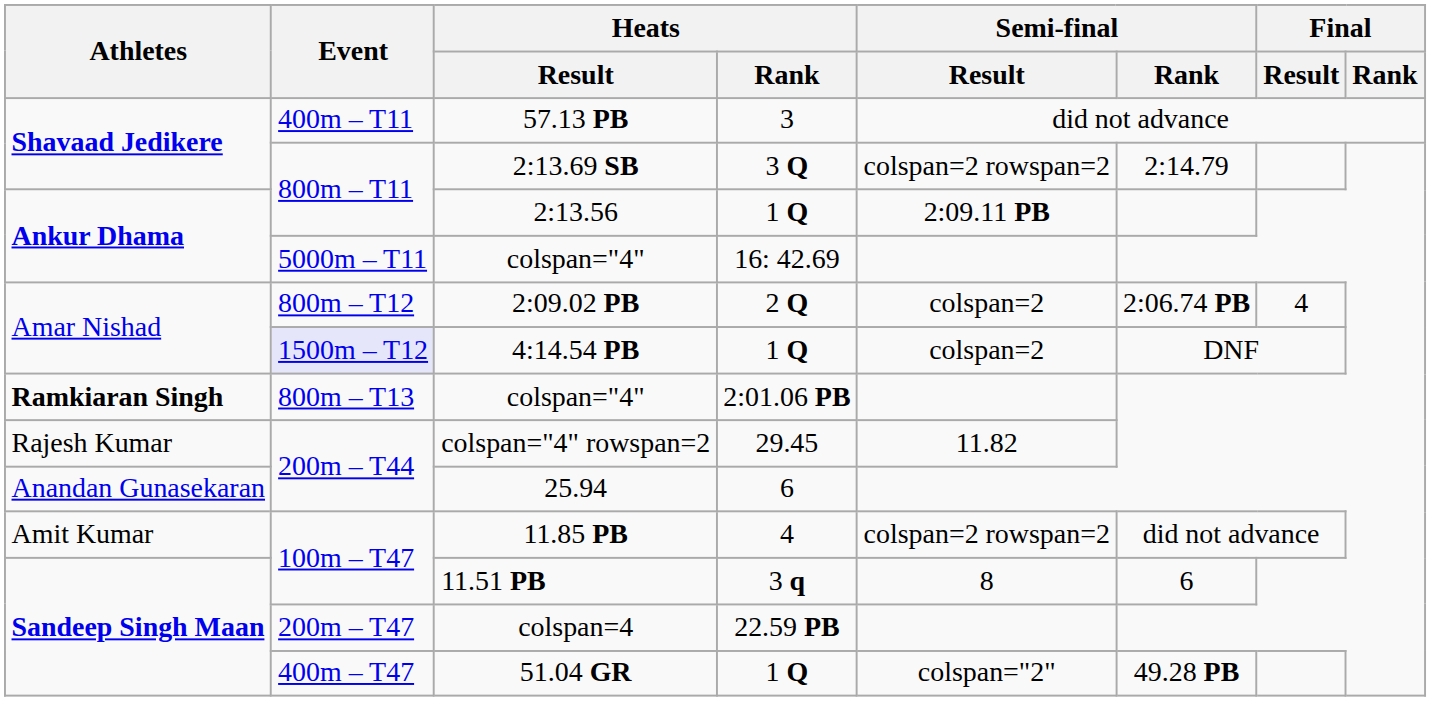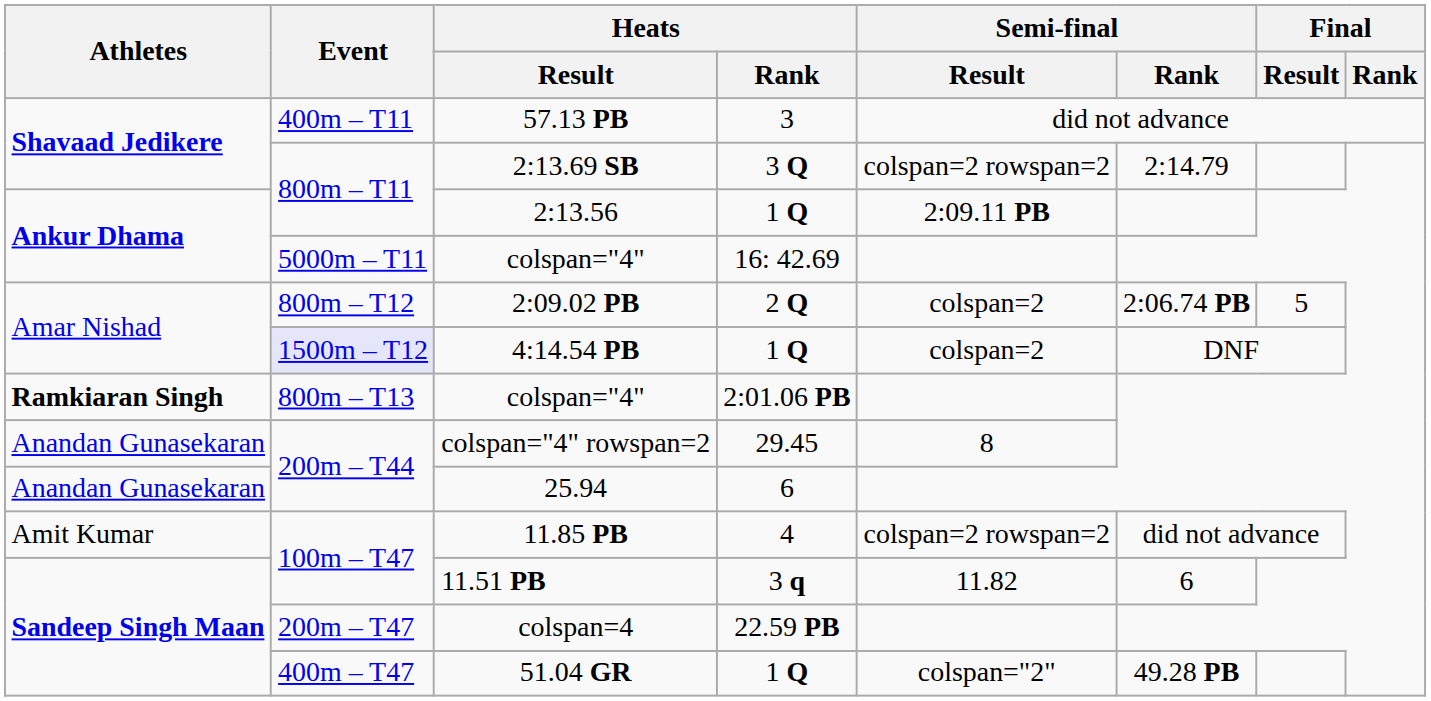(1301, 304) 4 -> (1301, 304) 5
(92, 442) Rajesh Kumar -> (138, 442) Anandan Gunasekaran
(987, 442) 11.82 -> (987, 442) 8
(987, 580) 8 -> (987, 580) 11.82
